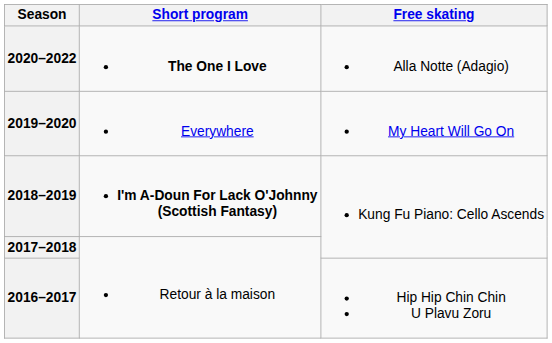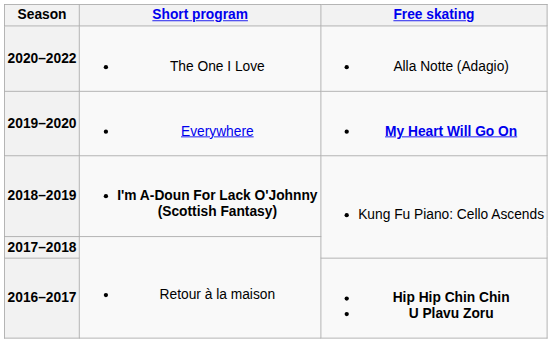(200, 66) bold -> (200, 66) normal
(434, 131) normal -> (434, 131) bold
(434, 306) normal -> (434, 306) bold
